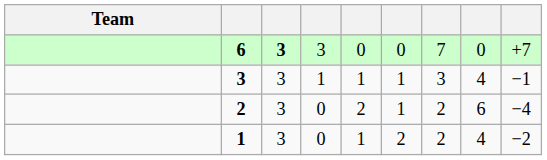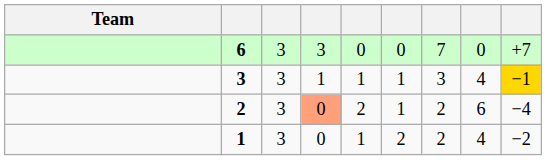(281, 49) bold -> (281, 49) normal
(521, 79) no background -> (521, 79) gold background
(321, 109) no background -> (321, 109) lightsalmon background
